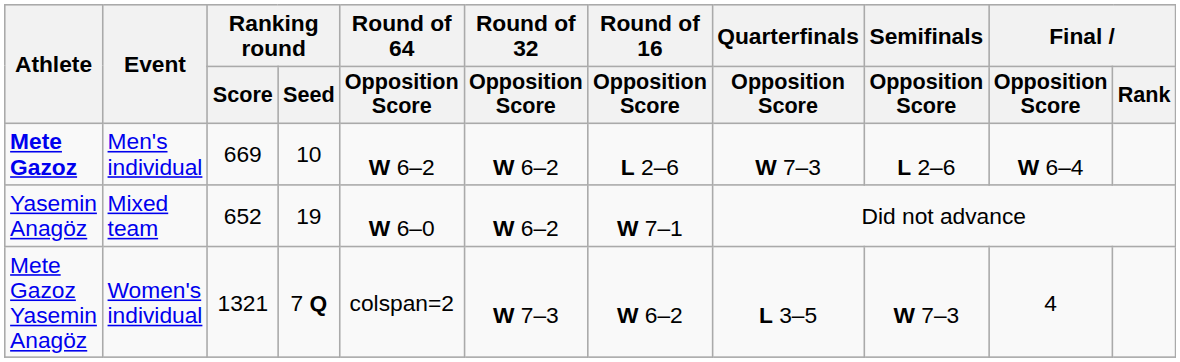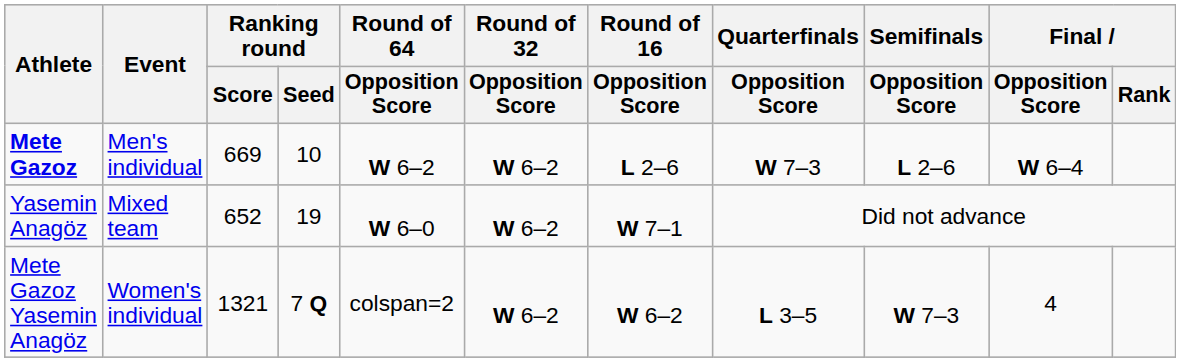(526, 315) W 7–3 -> (526, 315) W 6–2
